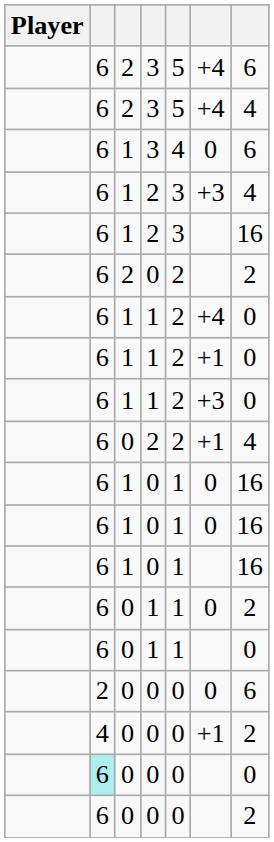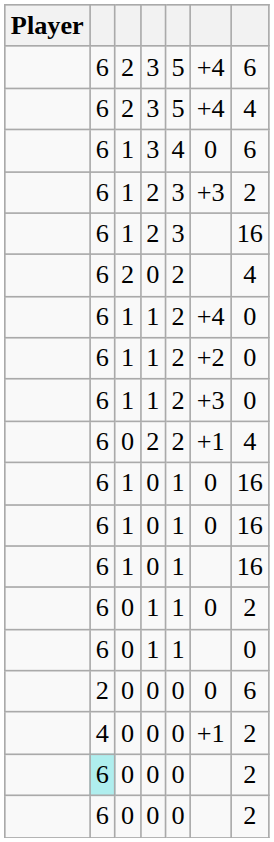(250, 191) 4 -> (250, 191) 2
(250, 274) 2 -> (250, 274) 4
(211, 358) +1 -> (211, 358) +2
(250, 774) 0 -> (250, 774) 2
